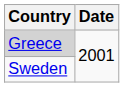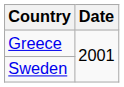(35, 43) lightgrey background -> (35, 43) no background
